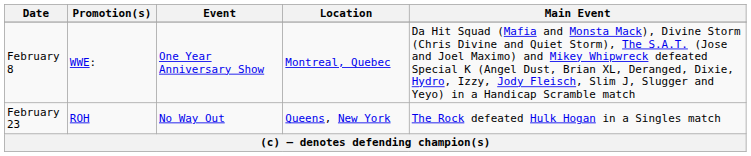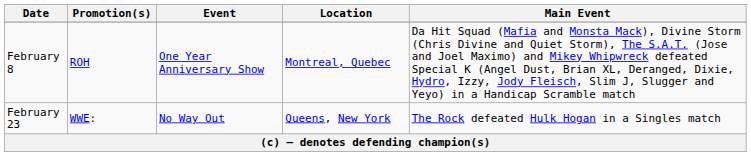(83, 63) WWE: -> (80, 63) ROH
(80, 118) ROH -> (83, 118) WWE:
